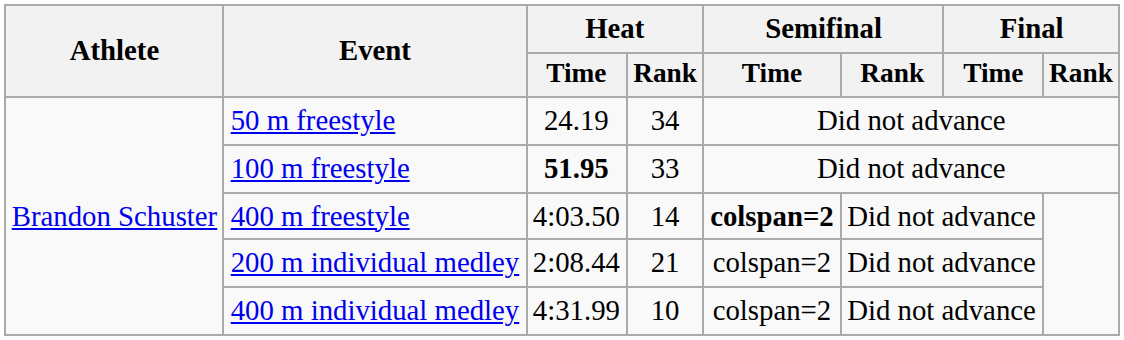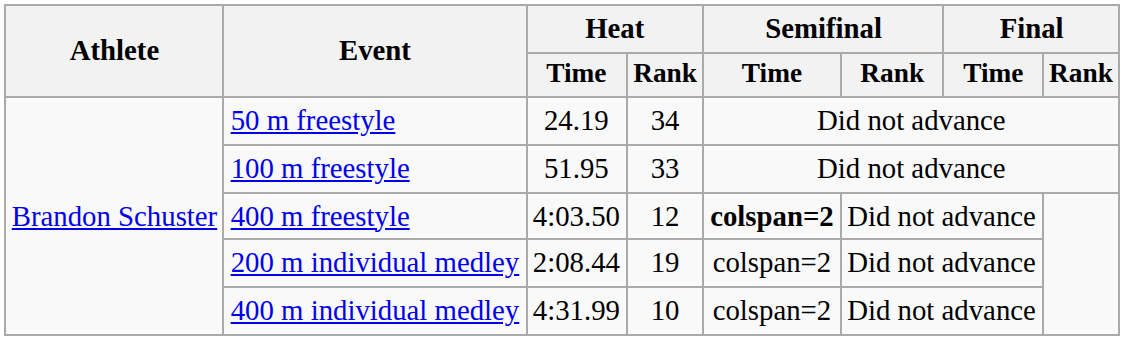(576, 168) bold -> (576, 168) normal
(665, 216) 14 -> (665, 216) 12
(665, 263) 21 -> (665, 263) 19
